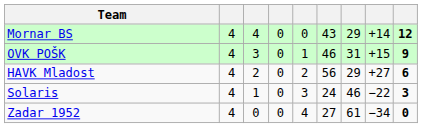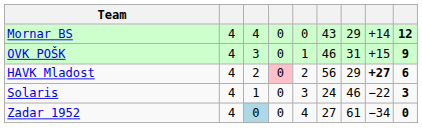(280, 73) no background -> (280, 73) pink background
(379, 73) normal -> (379, 73) bold
(256, 113) no background -> (256, 113) lightblue background
